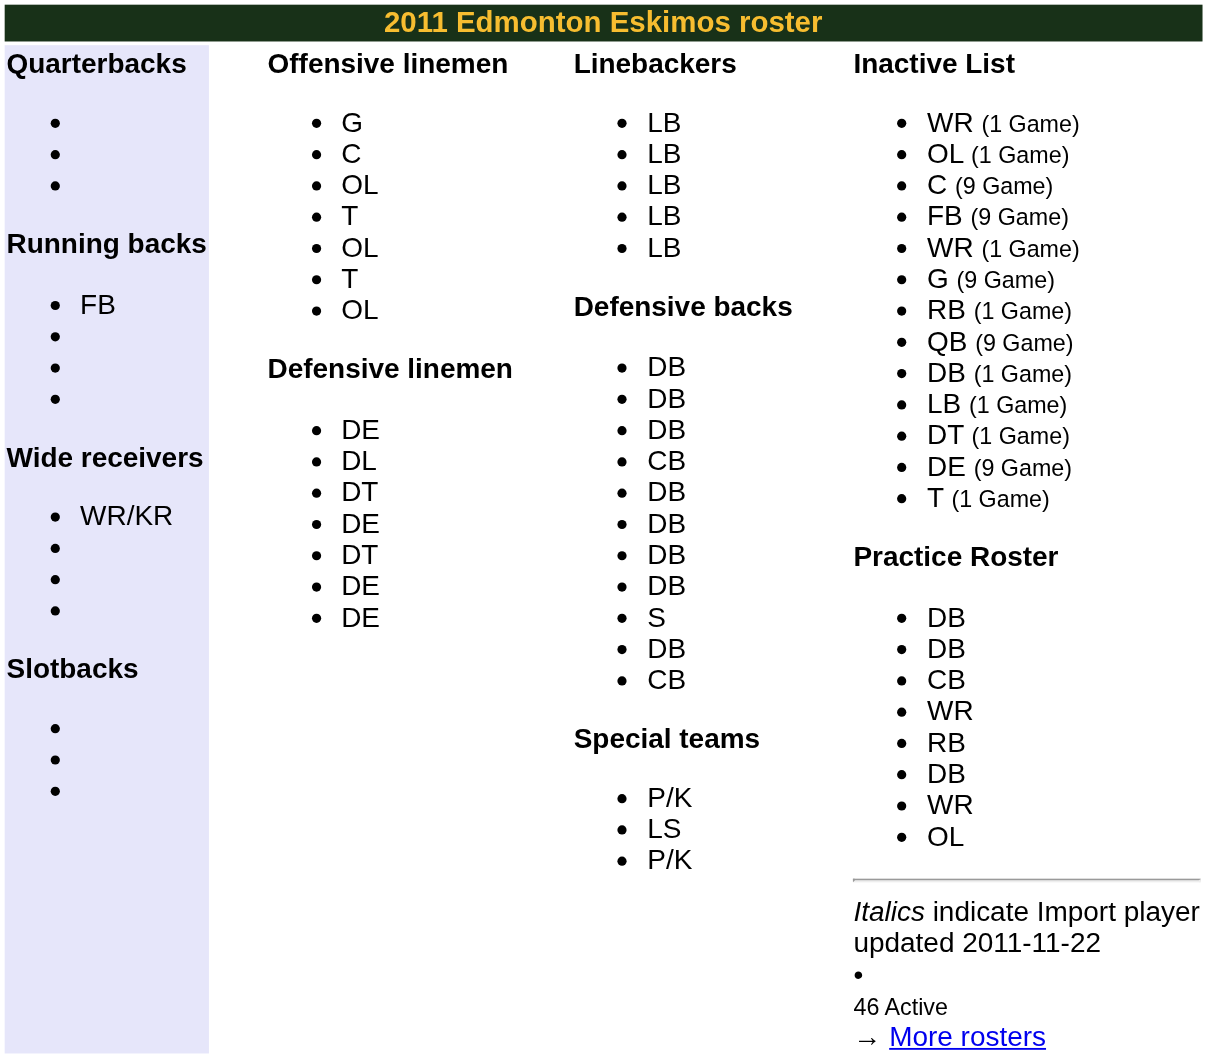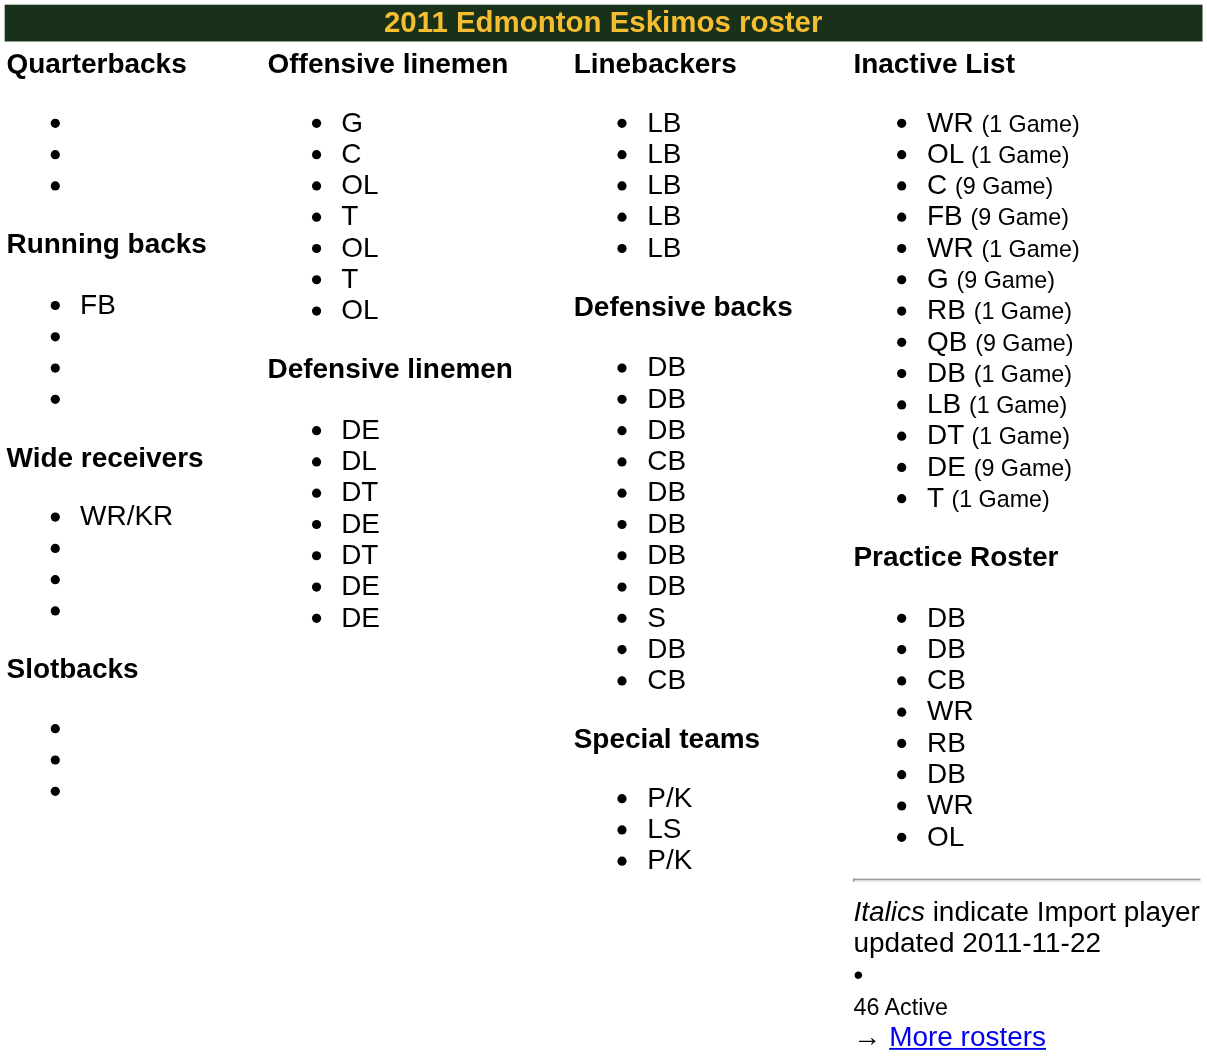(107, 426) lavender background -> (107, 426) no background
